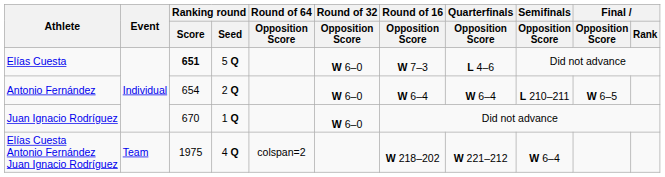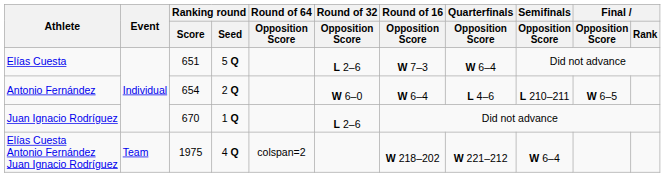(191, 62) bold -> (191, 62) normal
(347, 68) W 6–0 -> (347, 68) L 2–6
(481, 68) L 4–6 -> (481, 68) W 6–4
(481, 96) W 6–4 -> (481, 96) L 4–6
(347, 125) W 6–0 -> (347, 125) L 2–6
